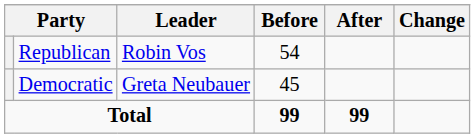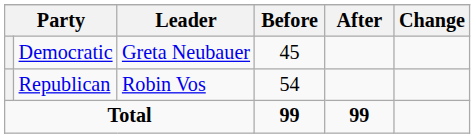rows swapped: (64, 52) <-> (66, 84)
